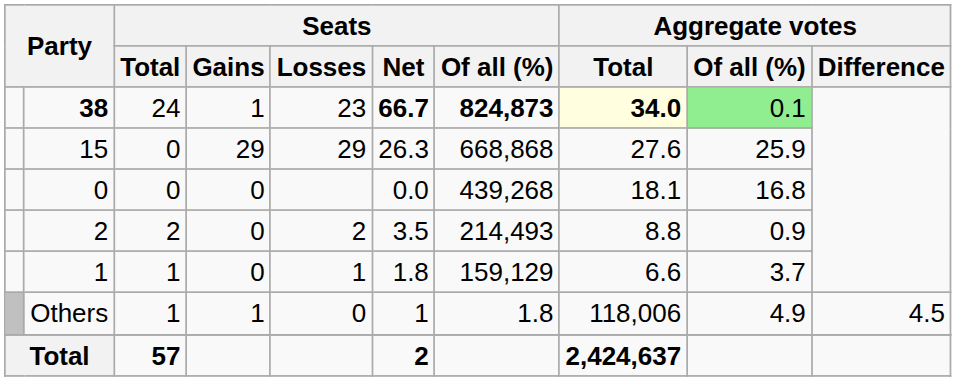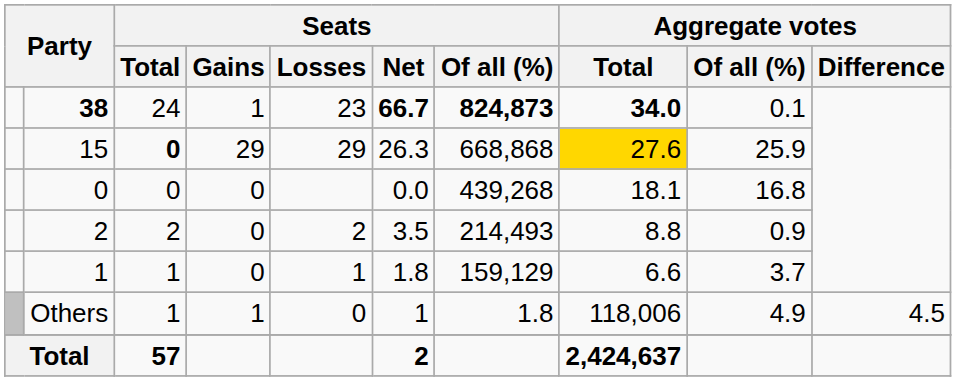(656, 108) lightyellow background -> (656, 108) no background
(788, 108) lightgreen background -> (788, 108) no background
(173, 149) normal -> (173, 149) bold
(656, 149) no background -> (656, 149) gold background
